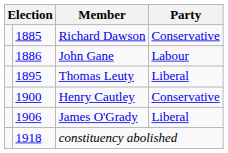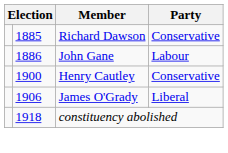- row: (96, 76)
